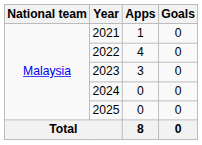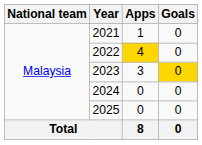(140, 52) no background -> (140, 52) gold background
(178, 71) no background -> (178, 71) gold background
